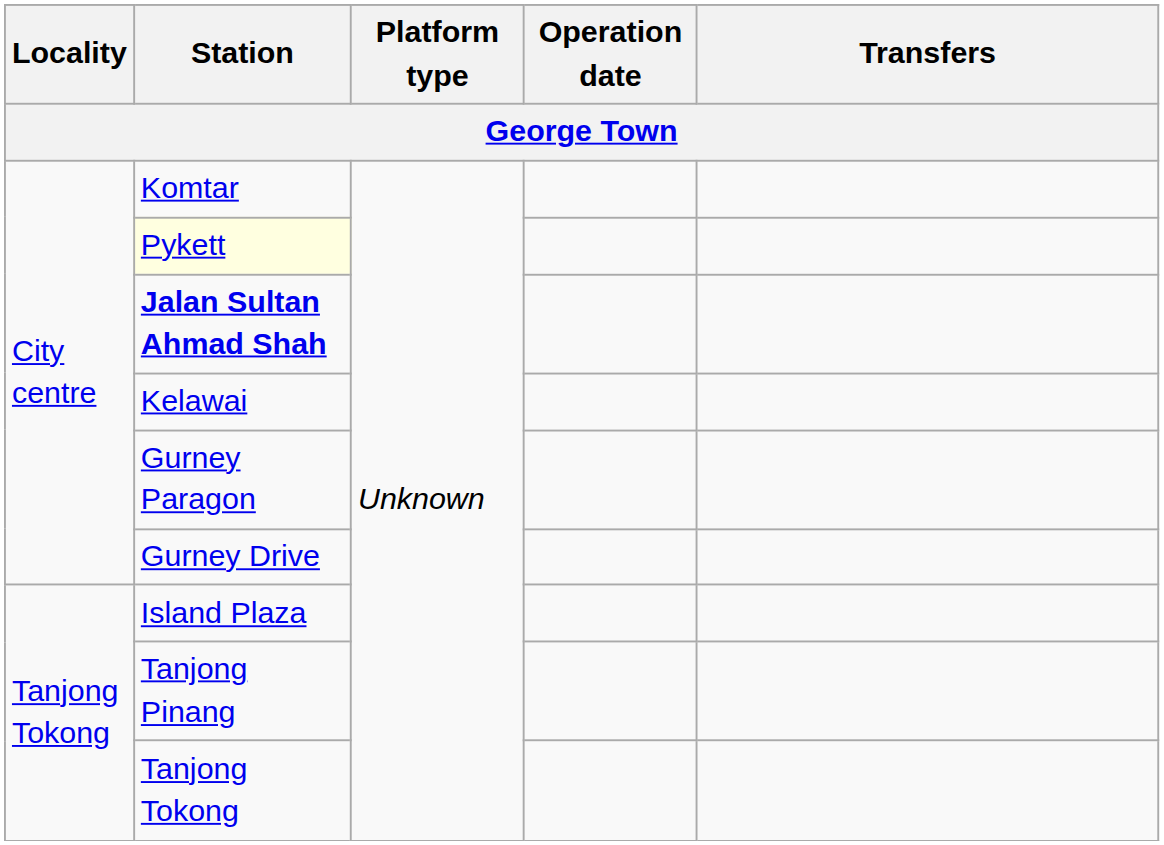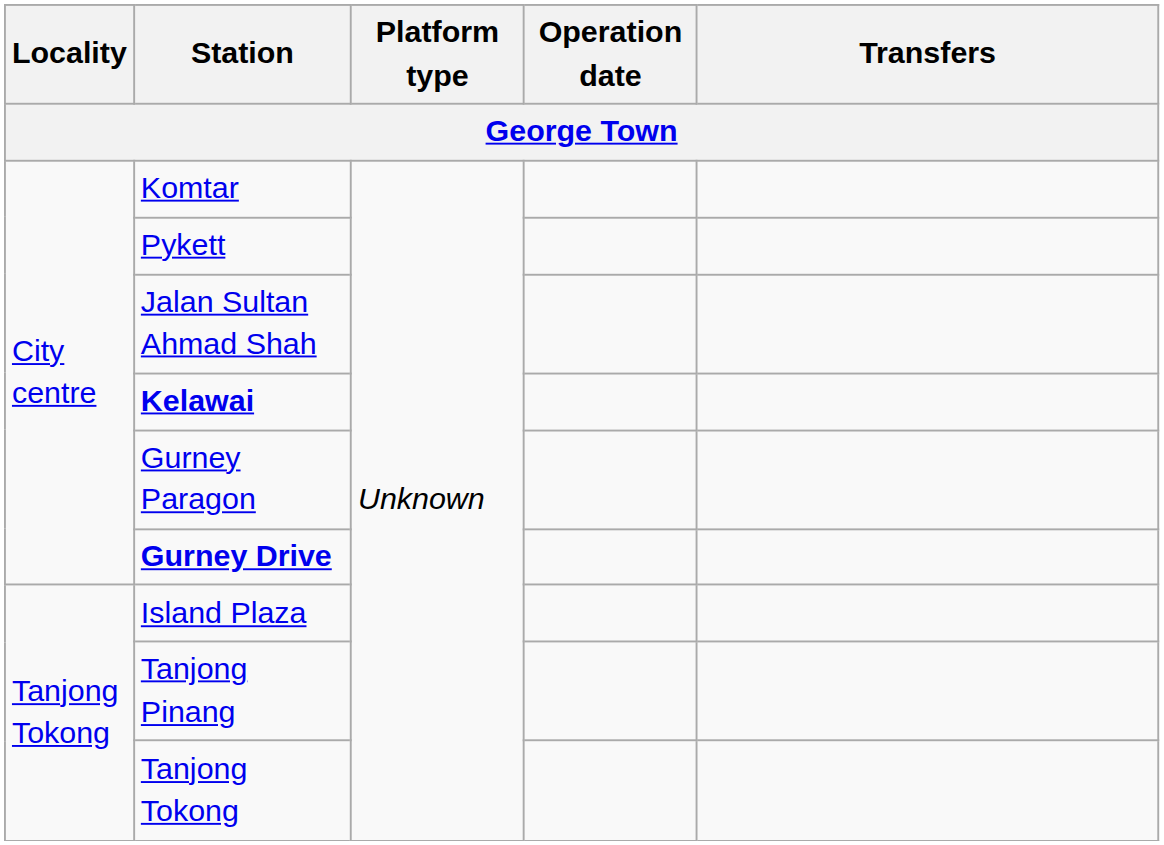(183, 244) lightyellow background -> (183, 244) no background
(234, 322) bold -> (229, 322) normal
(194, 400) normal -> (197, 400) bold
(230, 556) normal -> (236, 556) bold
